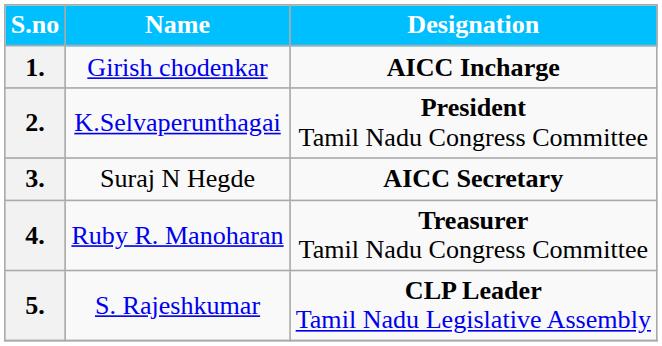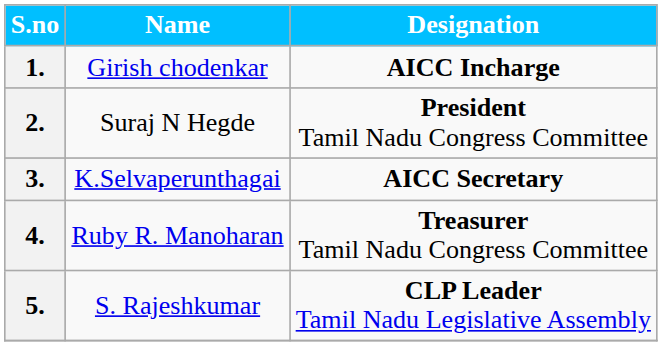(178, 122) K.Selvaperunthagai -> (178, 122) Suraj N Hegde
(178, 178) Suraj N Hegde -> (178, 178) K.Selvaperunthagai
